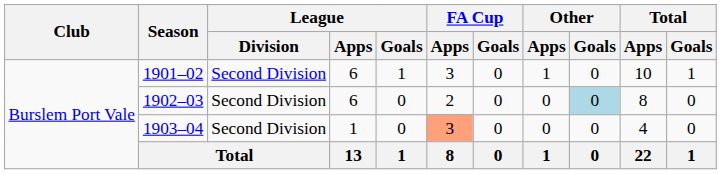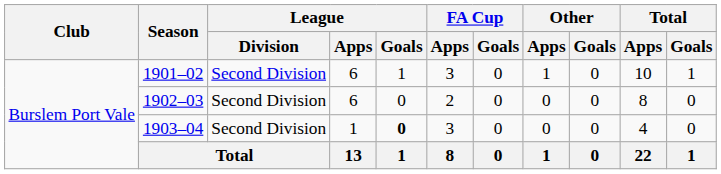(595, 100) lightblue background -> (595, 100) no background
(402, 127) normal -> (402, 127) bold
(450, 127) lightsalmon background -> (450, 127) no background
